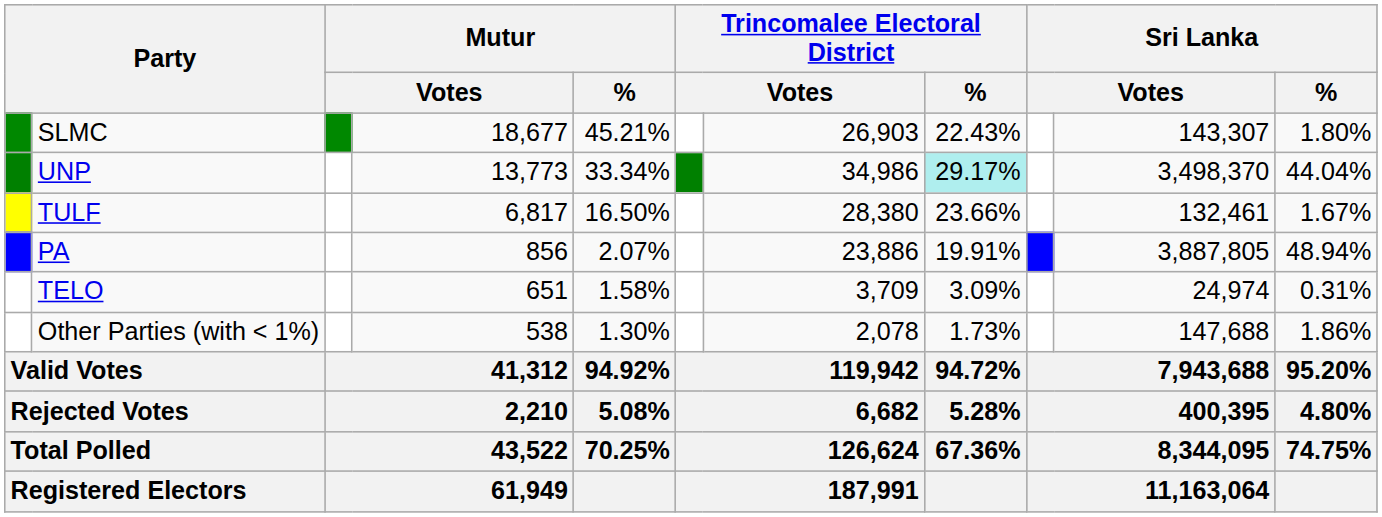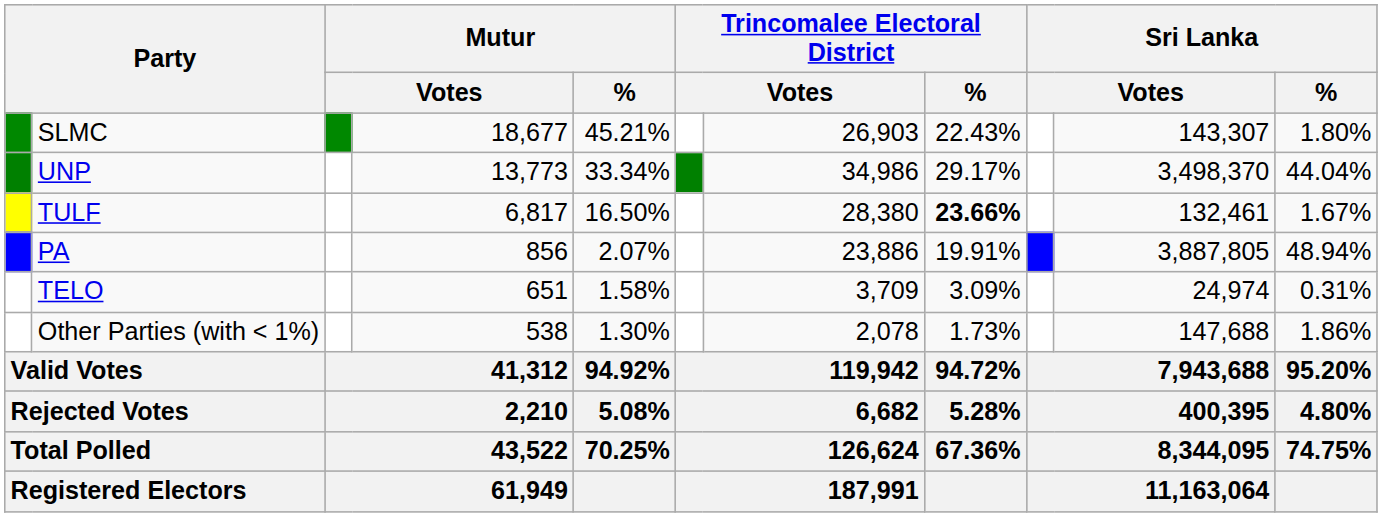(978, 172) paleturquoise background -> (978, 172) no background
(978, 212) normal -> (978, 212) bold
